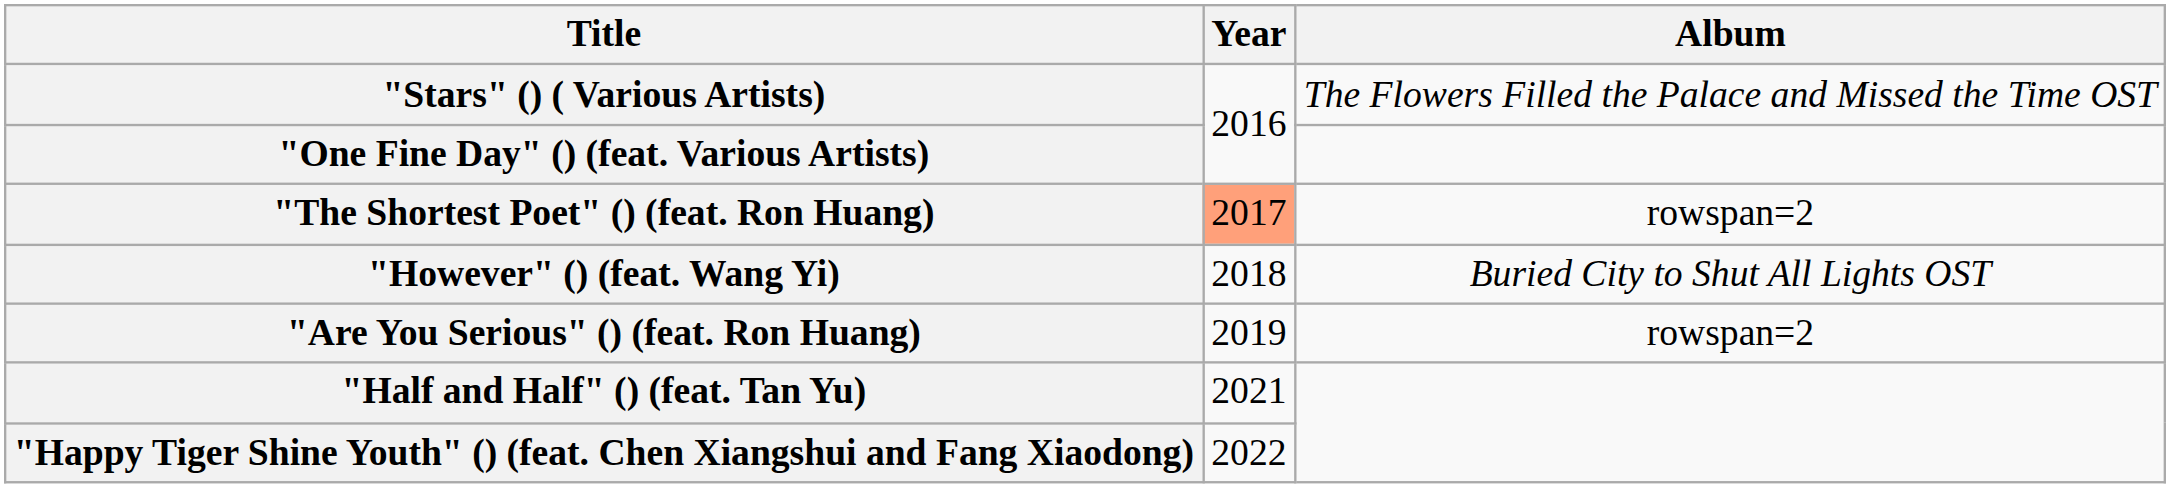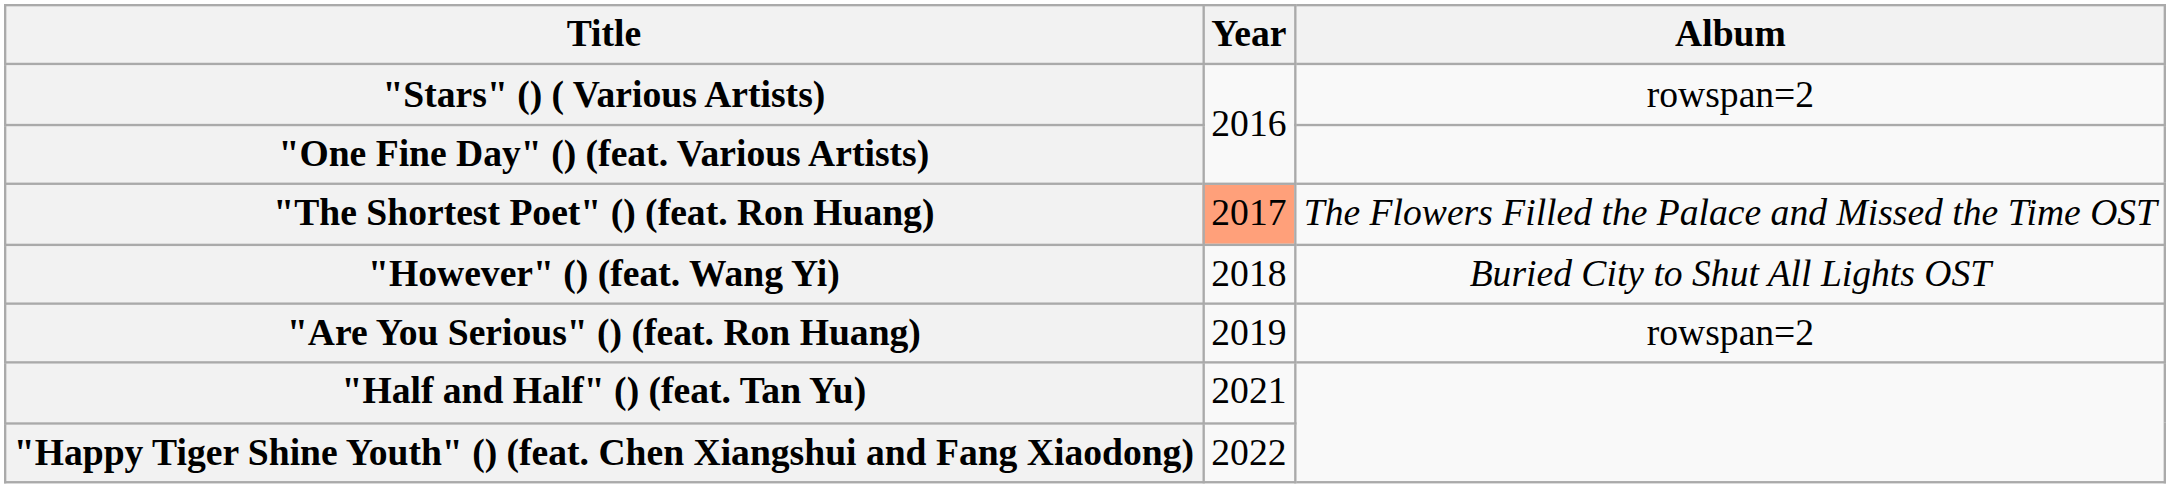(1730, 93) The Flowers Filled the Palace and Missed the Time OST -> (1730, 93) rowspan=2
(1730, 213) rowspan=2 -> (1730, 213) The Flowers Filled the Palace and Missed the Time OST
